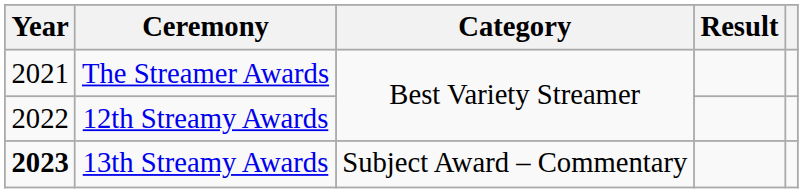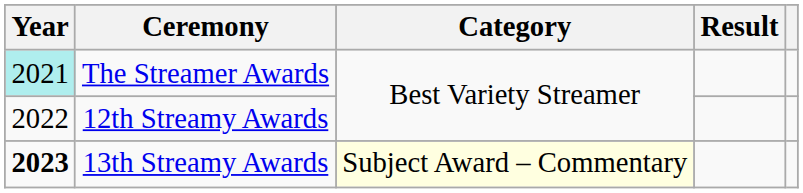(40, 72) no background -> (40, 72) paleturquoise background
(515, 163) no background -> (515, 163) lightyellow background
